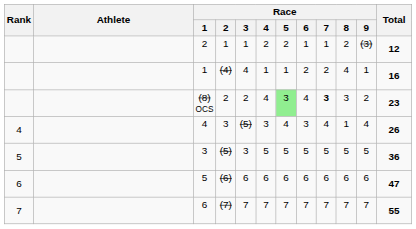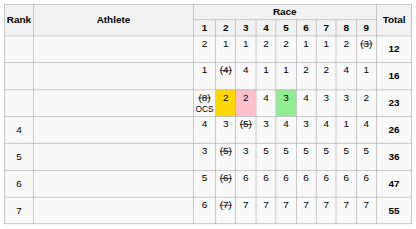(226, 103) no background -> (226, 103) gold background
(246, 103) no background -> (246, 103) pink background
(326, 103) bold -> (326, 103) normal
